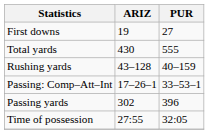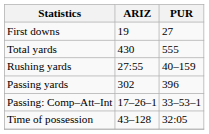(134, 66) 43–128 -> (130, 66) 27:55
rows swapped: (38, 102) <-> (60, 84)
(130, 120) 27:55 -> (134, 120) 43–128
